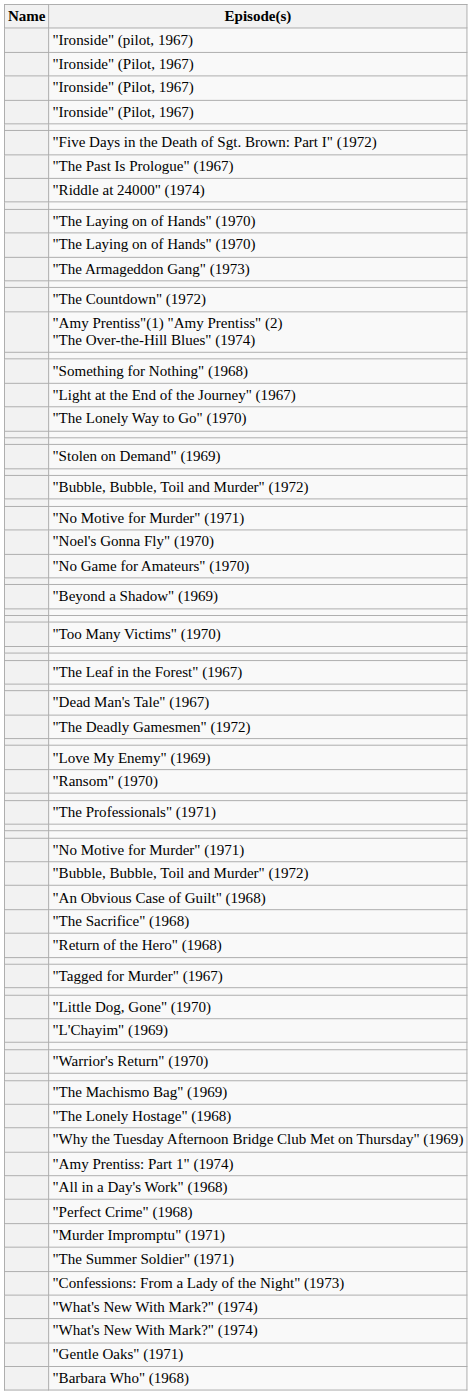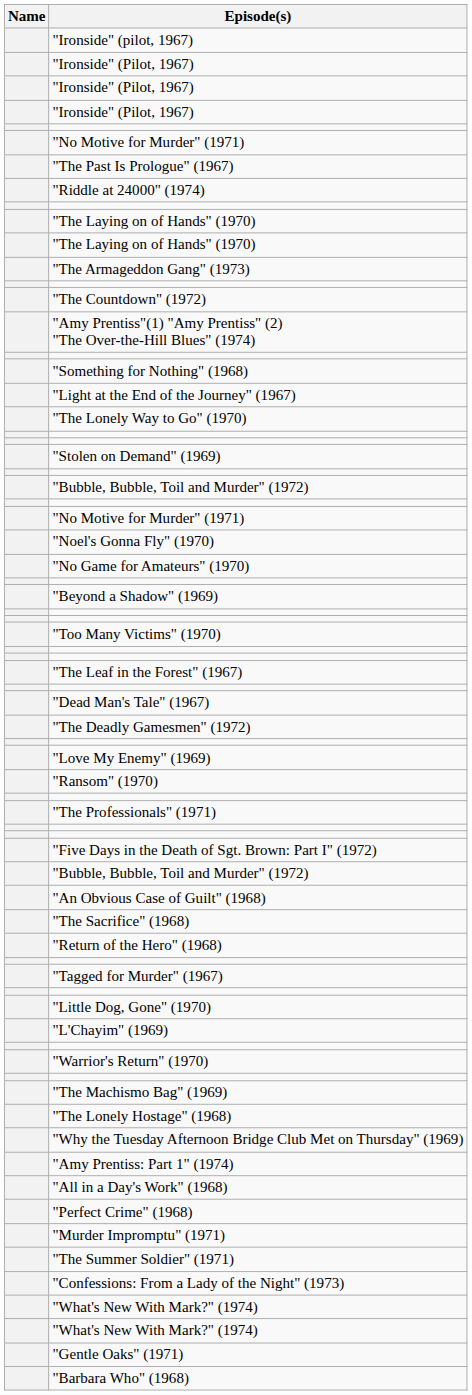(215, 142) "Five Days in the Death of Sgt. Brown: Part I" (1972) -> (148, 142) "No Motive for Murder" (1971)
(148, 849) "No Motive for Murder" (1971) -> (215, 849) "Five Days in the Death of Sgt. Brown: Part I" (1972)
